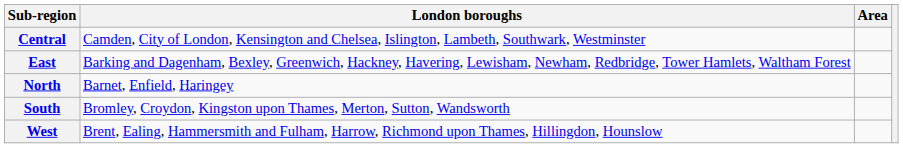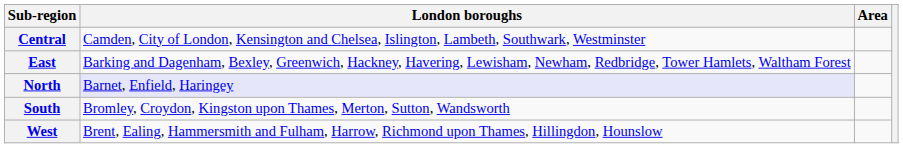(158, 85) no background -> (158, 85) lavender background
